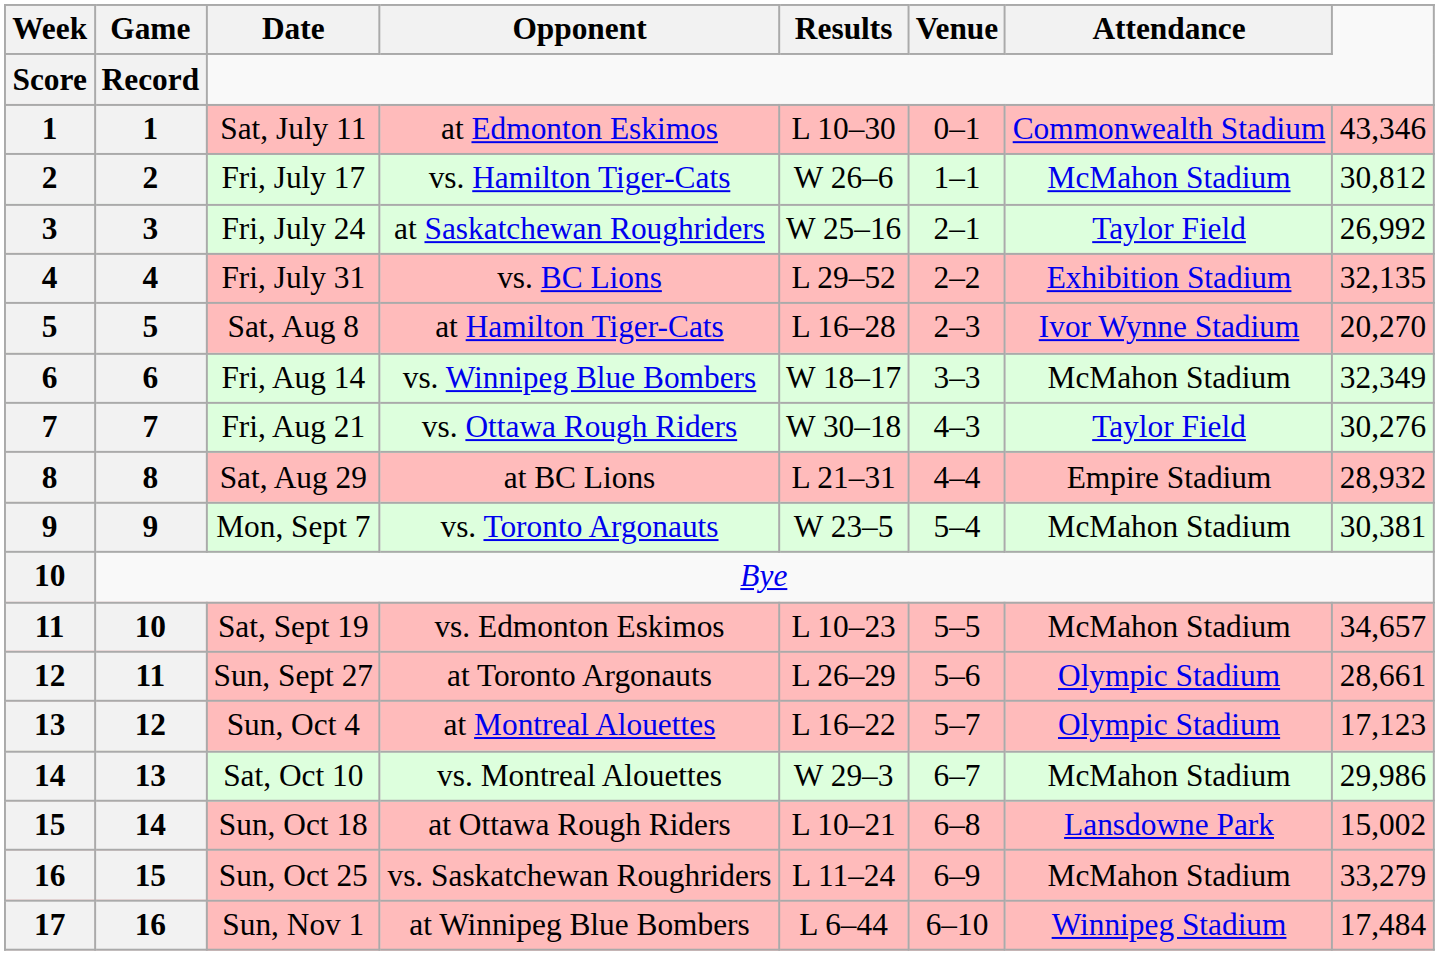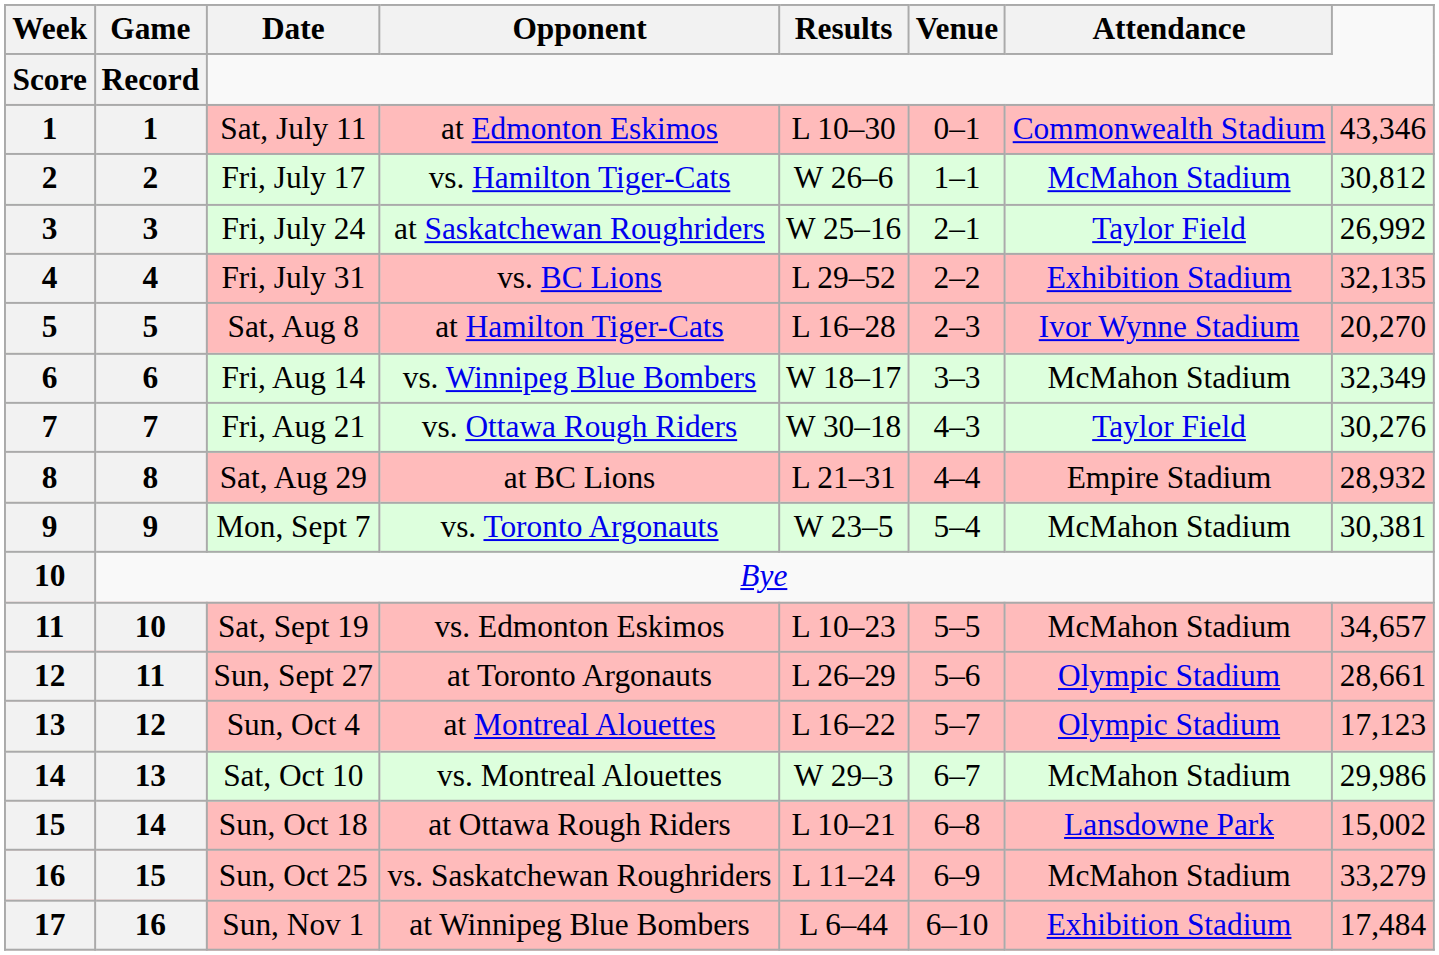(1169, 924) Winnipeg Stadium -> (1169, 924) Exhibition Stadium
